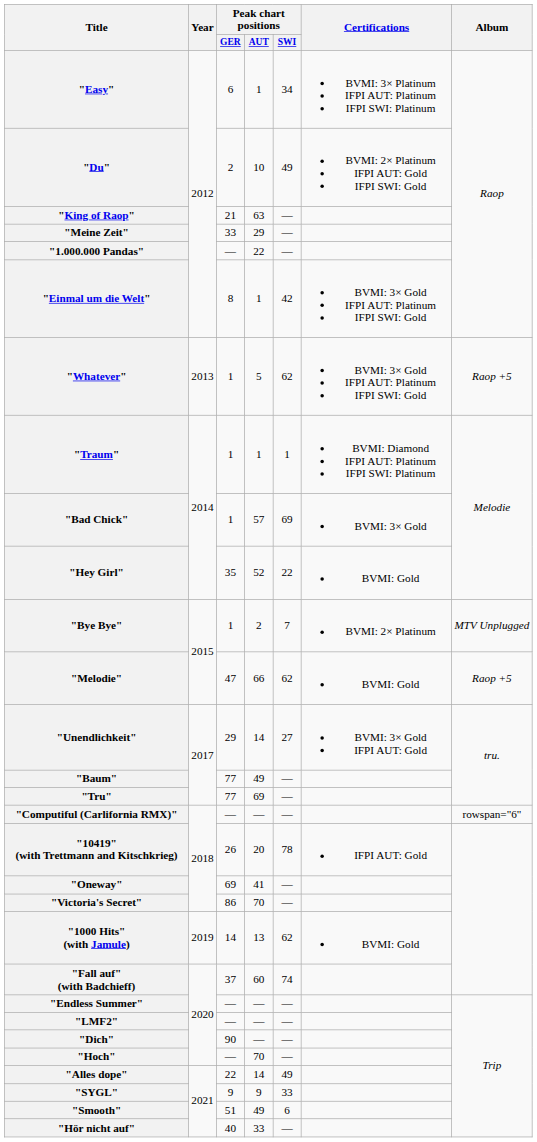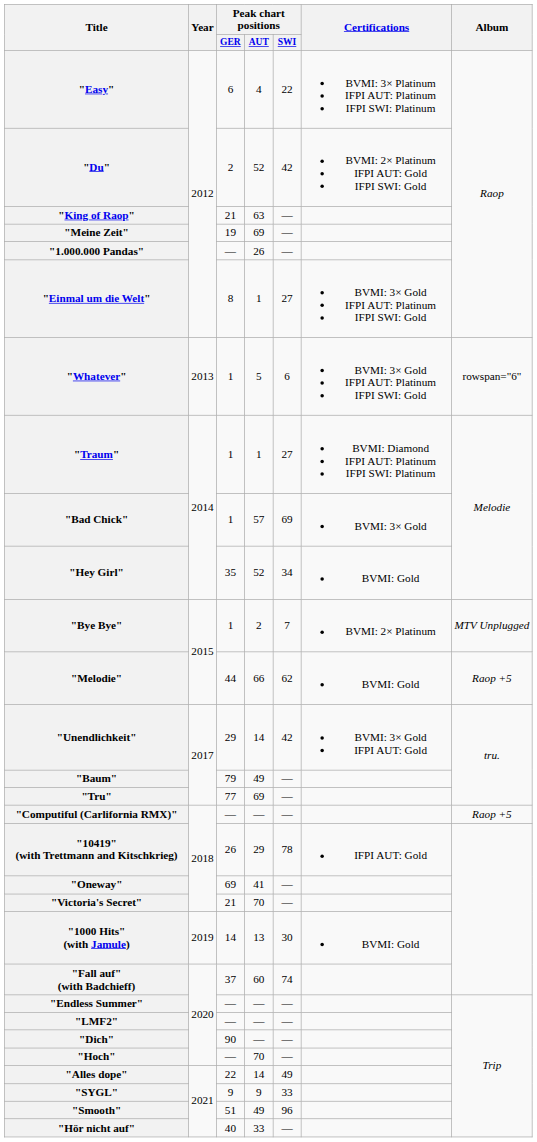(259, 89) 1 -> (259, 89) 4
(287, 89) 34 -> (287, 89) 22
(259, 167) 10 -> (259, 167) 52
(287, 167) 49 -> (287, 167) 42
(230, 233) 33 -> (230, 233) 19
(259, 233) 29 -> (259, 233) 69
(259, 250) 22 -> (259, 250) 26
(287, 298) 42 -> (287, 298) 27
(287, 376) 62 -> (287, 376) 6
(492, 376) Raop +5 -> (492, 376) rowspan="6"
(287, 454) 1 -> (287, 454) 27
(287, 572) 22 -> (287, 572) 34
(230, 678) 47 -> (230, 678) 44
(287, 737) 27 -> (287, 737) 42
(230, 778) 77 -> (230, 778) 79
(492, 814) rowspan="6" -> (492, 814) Raop +5
(259, 849) 20 -> (259, 849) 29
(230, 902) 86 -> (230, 902) 21
(287, 938) 62 -> (287, 938) 30
(287, 1110) 6 -> (287, 1110) 96
